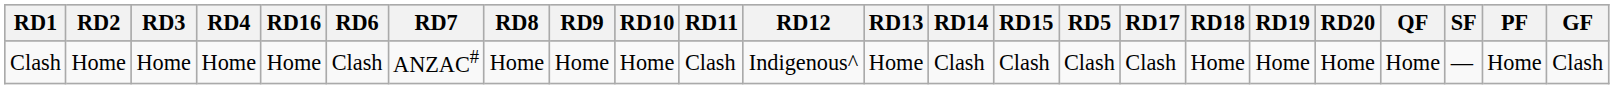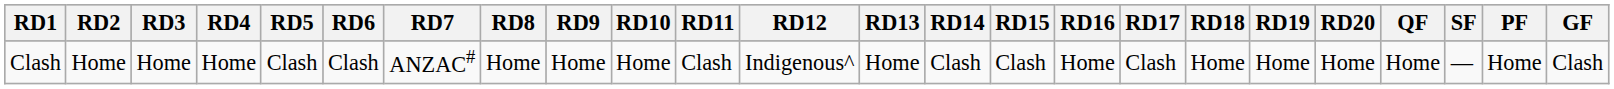columns swapped: (1089, 22) <-> (294, 22)
